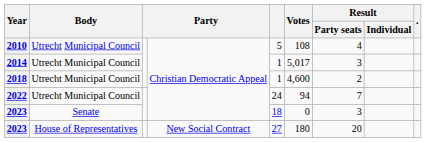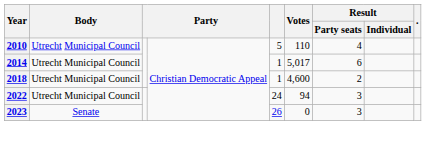(302, 46) 108 -> (302, 46) 110
(359, 63) 3 -> (359, 63) 6
(359, 96) 7 -> (359, 96) 3
(277, 112) 18 -> (277, 112) 26
- row: (17, 129)
